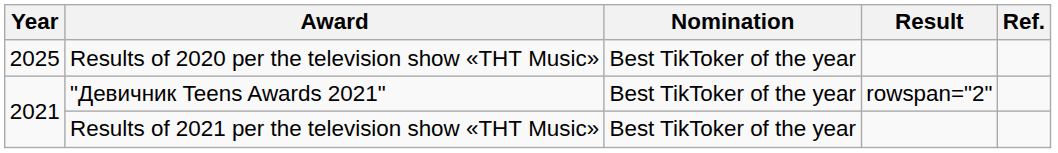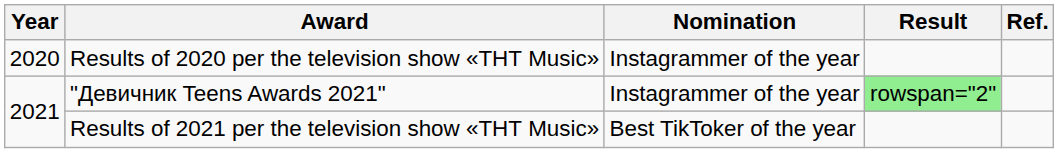(35, 57) 2025 -> (35, 57) 2020
(733, 57) Best TikToker of the year -> (735, 57) Instagrammer of the year
(733, 93) Best TikToker of the year -> (735, 93) Instagrammer of the year
(929, 93) no background -> (933, 93) lightgreen background
